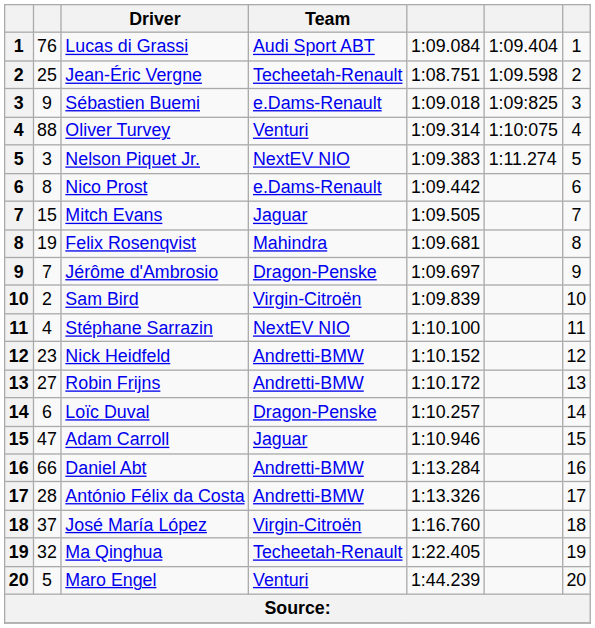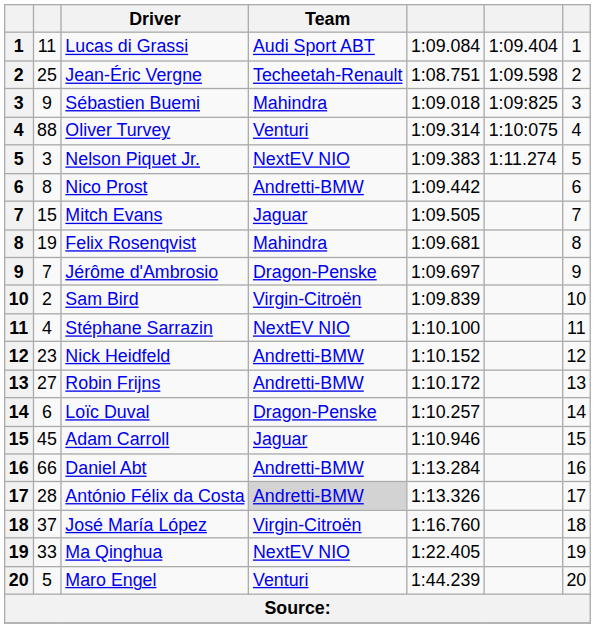(47, 46) 76 -> (47, 46) 11
(317, 103) e.Dams-Renault -> (290, 103) Mahindra
(317, 187) e.Dams-Renault -> (308, 187) Andretti-BMW
(47, 440) 47 -> (47, 440) 45
(308, 496) no background -> (308, 496) lightgrey background
(47, 552) 32 -> (47, 552) 33
(328, 552) Techeetah-Renault -> (301, 552) NextEV NIO
